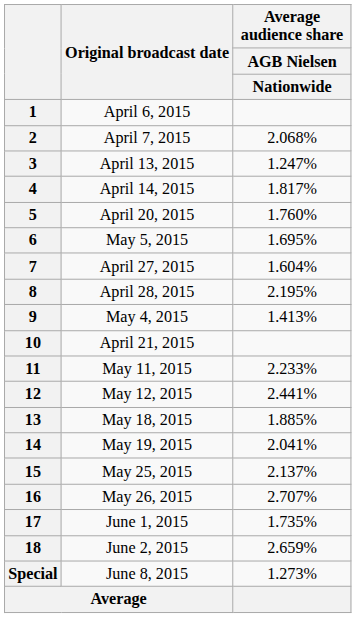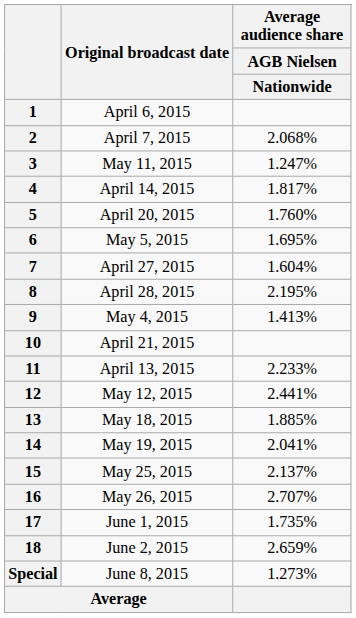(147, 163) April 13, 2015 -> (147, 163) May 11, 2015
(147, 368) May 11, 2015 -> (147, 368) April 13, 2015
